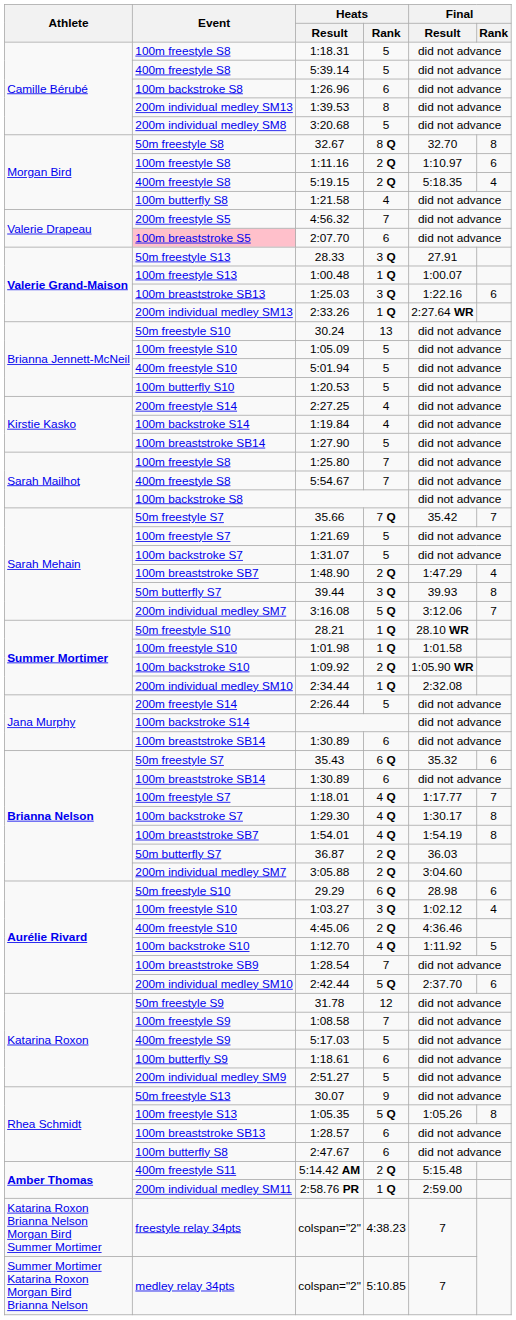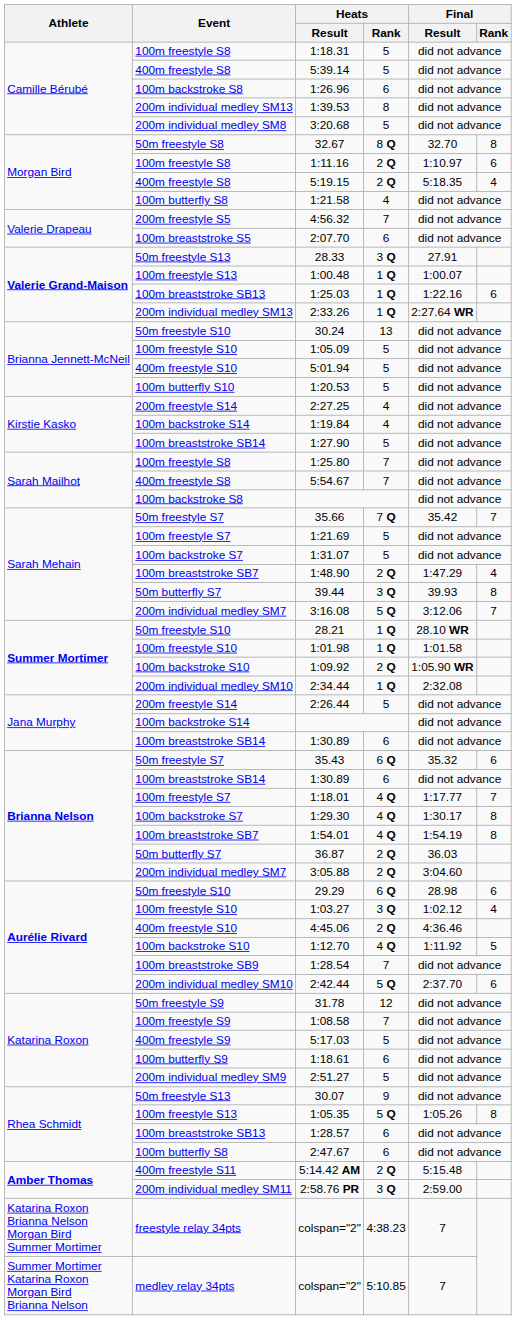(193, 238) pink background -> (193, 238) no background
(386, 294) 3 Q -> (386, 294) 1 Q
(386, 1189) 1 Q -> (386, 1189) 3 Q
